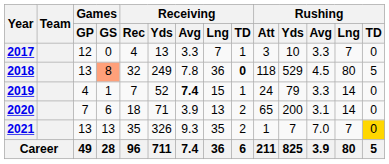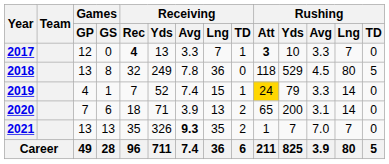(134, 52) normal -> (134, 52) bold
(266, 52) normal -> (266, 52) bold
(108, 71) lightsalmon background -> (108, 71) no background
(243, 71) bold -> (243, 71) normal
(190, 91) bold -> (190, 91) normal
(266, 91) no background -> (266, 91) gold background
(190, 129) normal -> (190, 129) bold
(374, 129) gold background -> (374, 129) no background
